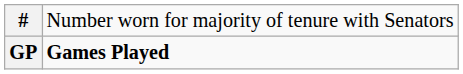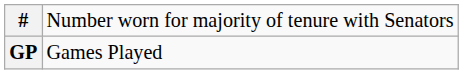(108, 52) bold -> (105, 52) normal
